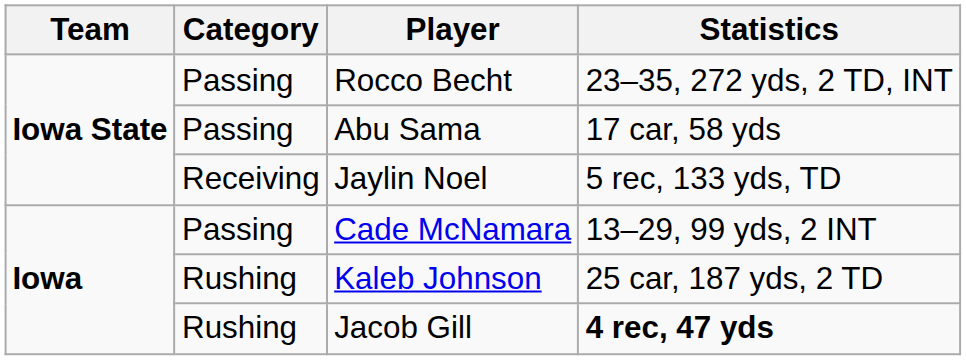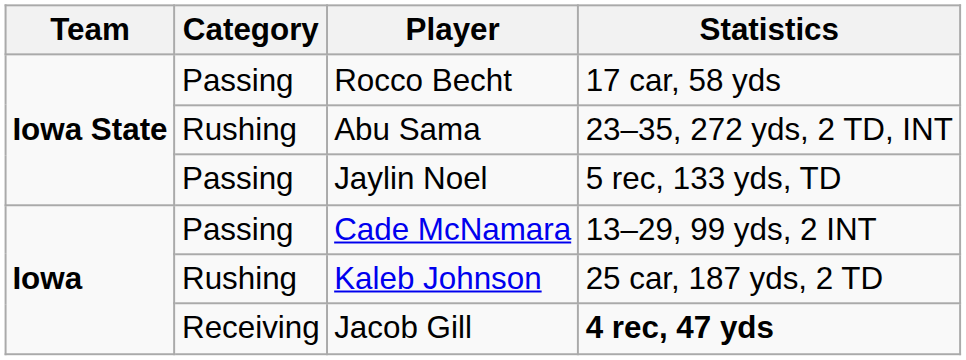(769, 79) 23–35, 272 yds, 2 TD, INT -> (683, 79) 17 car, 58 yds
(238, 129) Passing -> (240, 129) Rushing
(683, 129) 17 car, 58 yds -> (769, 129) 23–35, 272 yds, 2 TD, INT
(251, 178) Receiving -> (238, 178) Passing
(240, 328) Rushing -> (251, 328) Receiving
